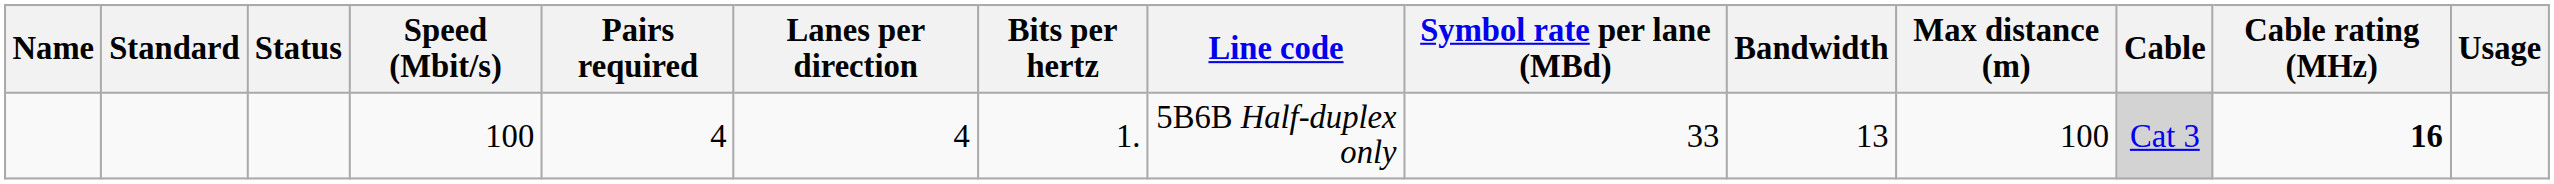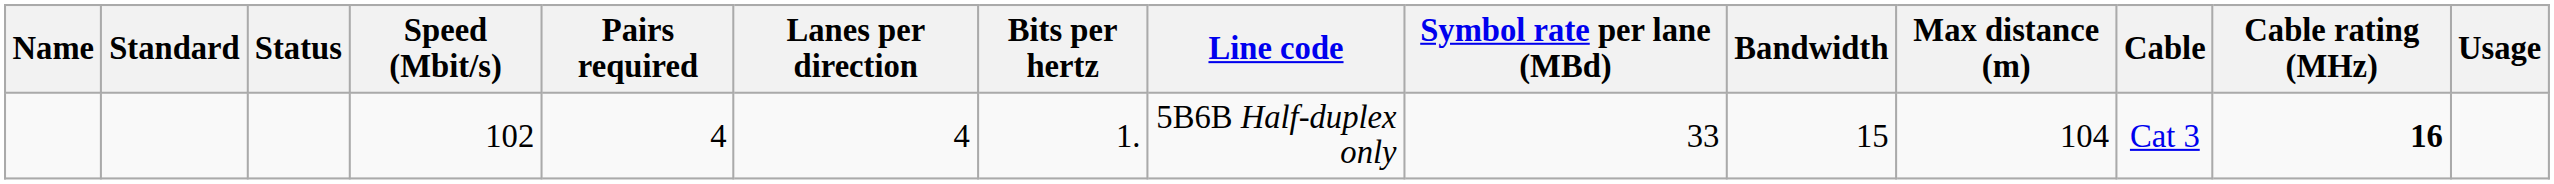(510, 135) 100 -> (510, 135) 102
(1872, 135) 13 -> (1872, 135) 15
(2085, 135) 100 -> (2085, 135) 104
(2165, 135) lightgrey background -> (2165, 135) no background
